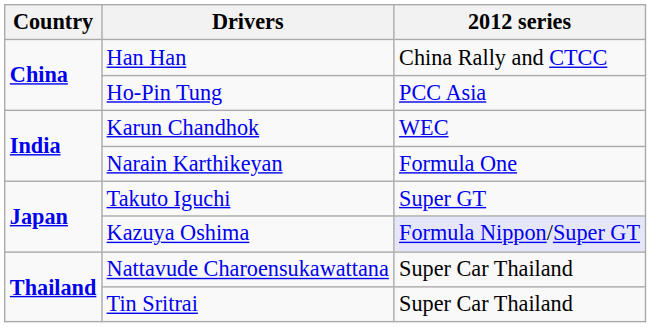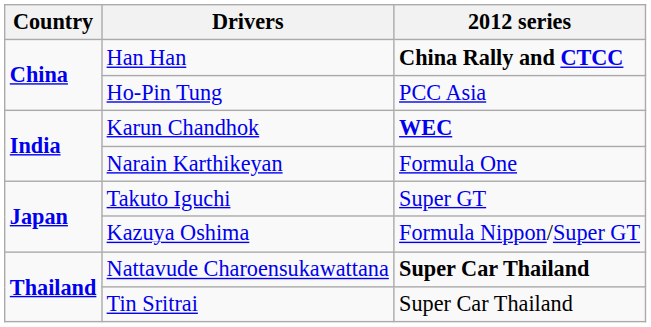(503, 57) normal -> (511, 57) bold
(424, 127) normal -> (426, 127) bold
(520, 233) lavender background -> (520, 233) no background
(486, 269) normal -> (494, 269) bold
